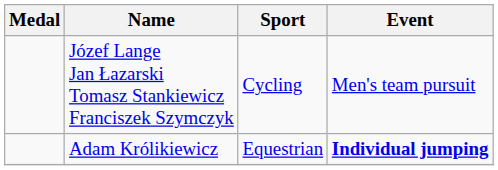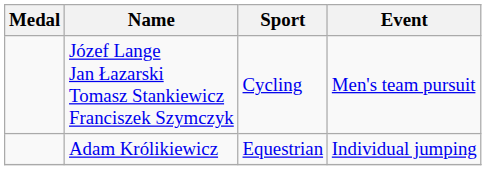(410, 149) bold -> (404, 149) normal
